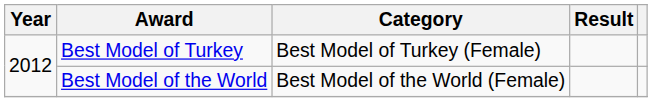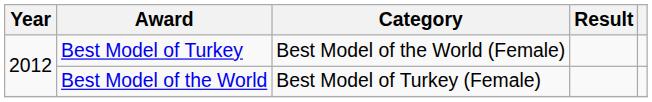(409, 50) Best Model of Turkey (Female) -> (421, 50) Best Model of the World (Female)
(421, 81) Best Model of the World (Female) -> (409, 81) Best Model of Turkey (Female)
